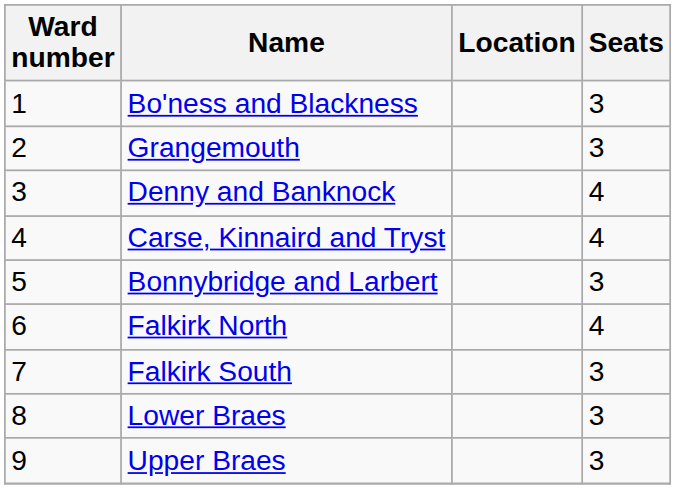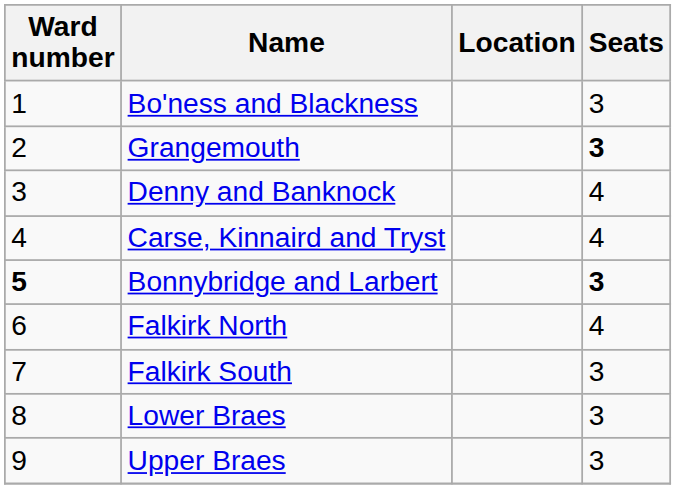(596, 147) normal -> (596, 147) bold
(19, 281) normal -> (19, 281) bold
(596, 281) normal -> (596, 281) bold
